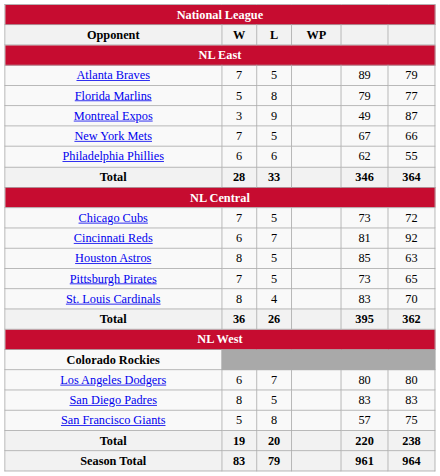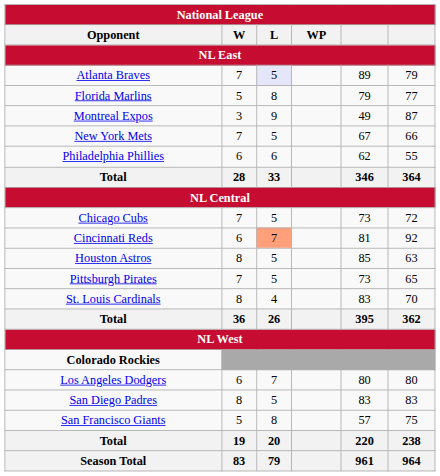(274, 75) no background -> (274, 75) lavender background
(274, 237) no background -> (274, 237) lightsalmon background
